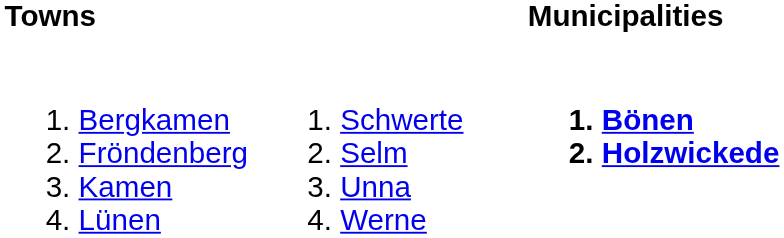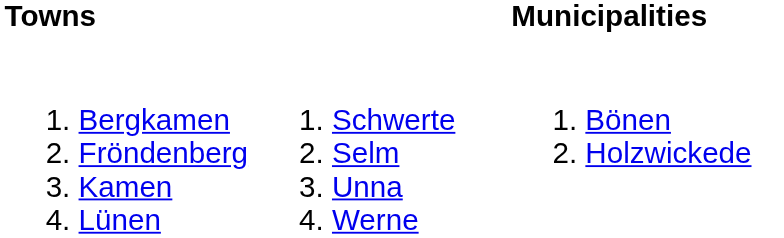(655, 137) bold -> (634, 137) normal
